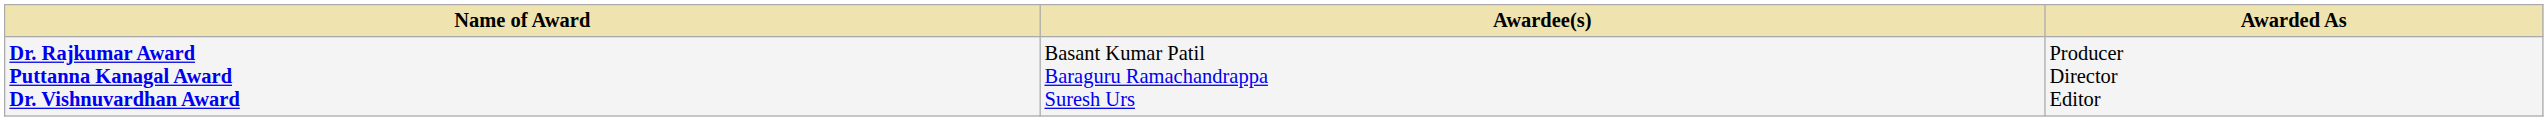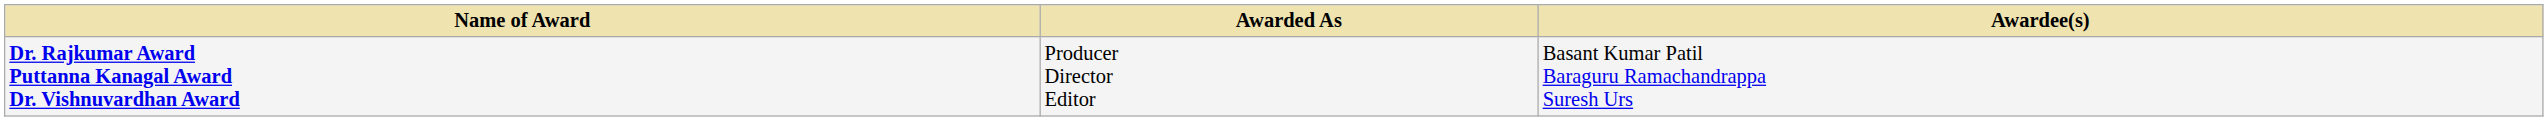columns swapped: (1542, 20) <-> (2294, 20)
